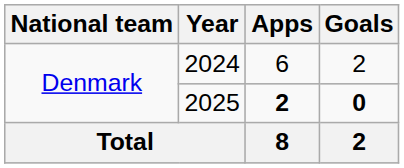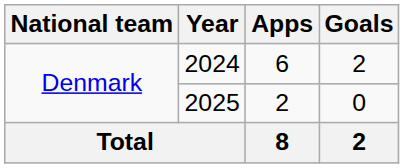(282, 102) bold -> (282, 102) normal
(359, 102) bold -> (359, 102) normal
